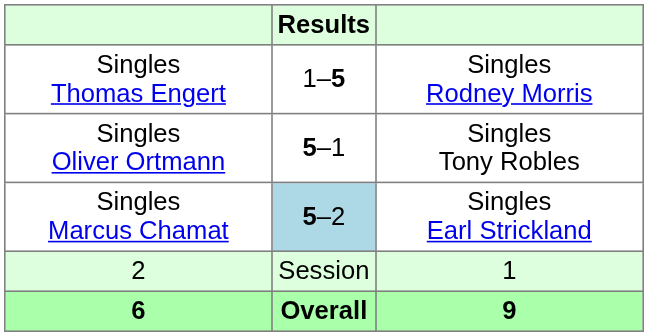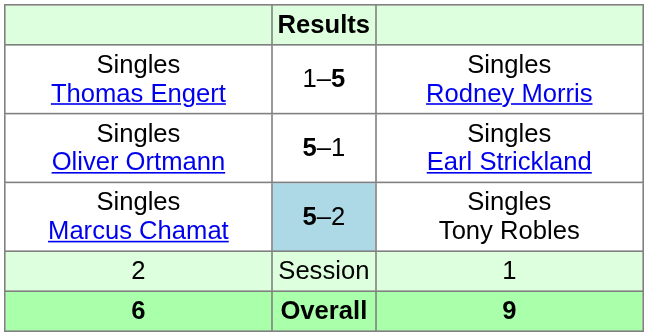(509, 147) Singles Tony Robles -> (509, 147) Singles Earl Strickland
(509, 216) Singles Earl Strickland -> (509, 216) Singles Tony Robles
